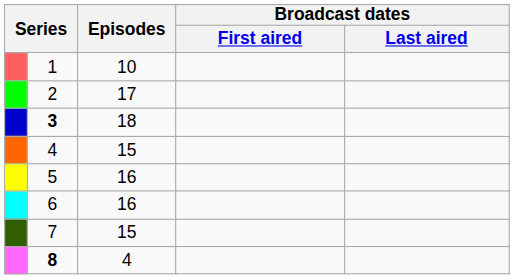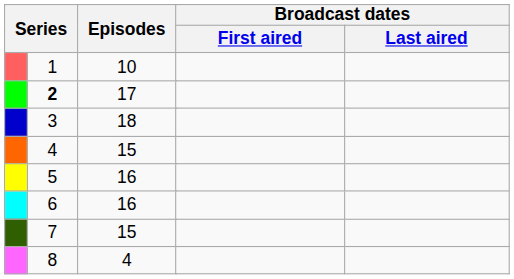(52, 94) normal -> (52, 94) bold
(52, 122) bold -> (52, 122) normal
(52, 260) bold -> (52, 260) normal
